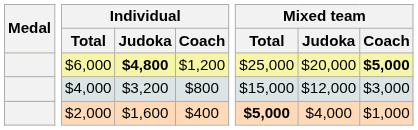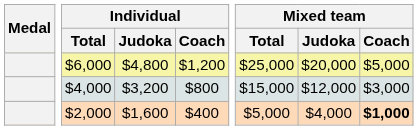(145, 64) bold -> (145, 64) normal
(386, 64) bold -> (386, 64) normal
(267, 112) bold -> (267, 112) normal
(386, 112) normal -> (386, 112) bold
